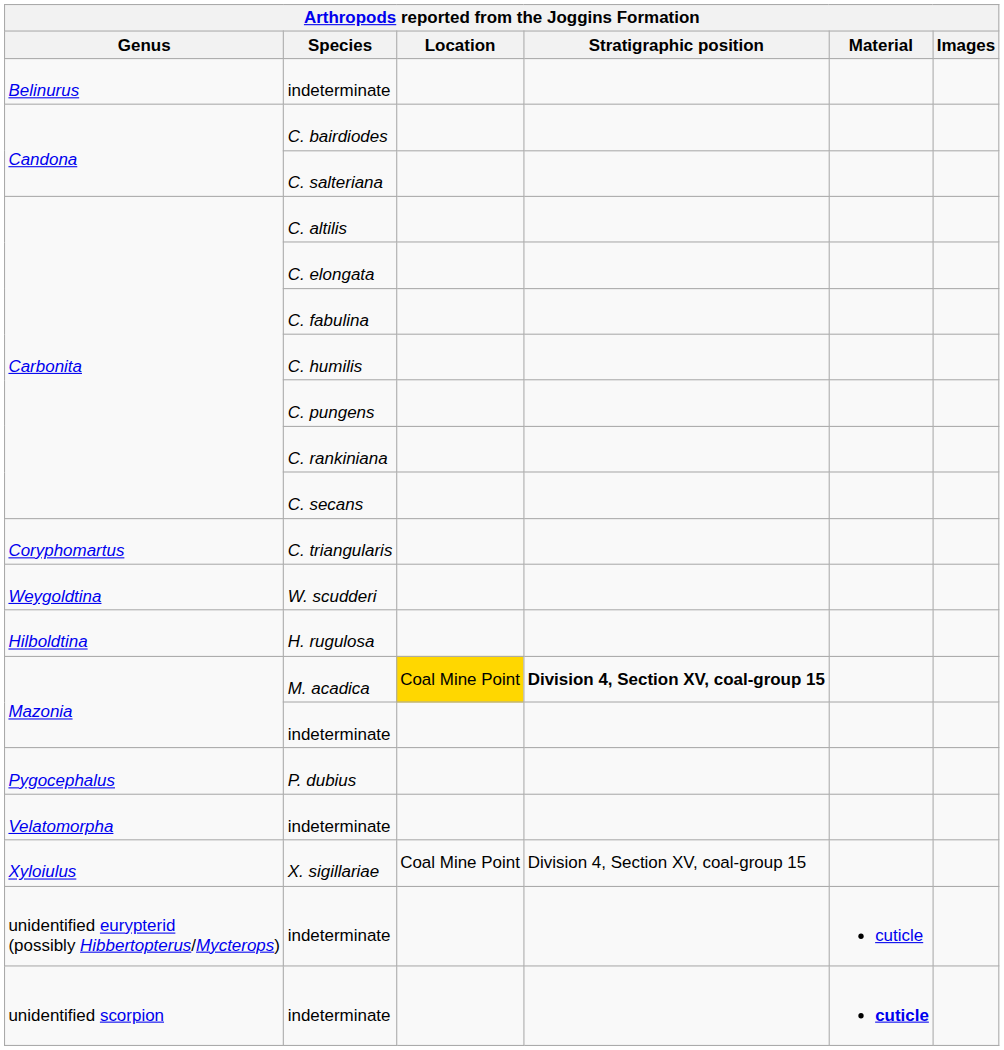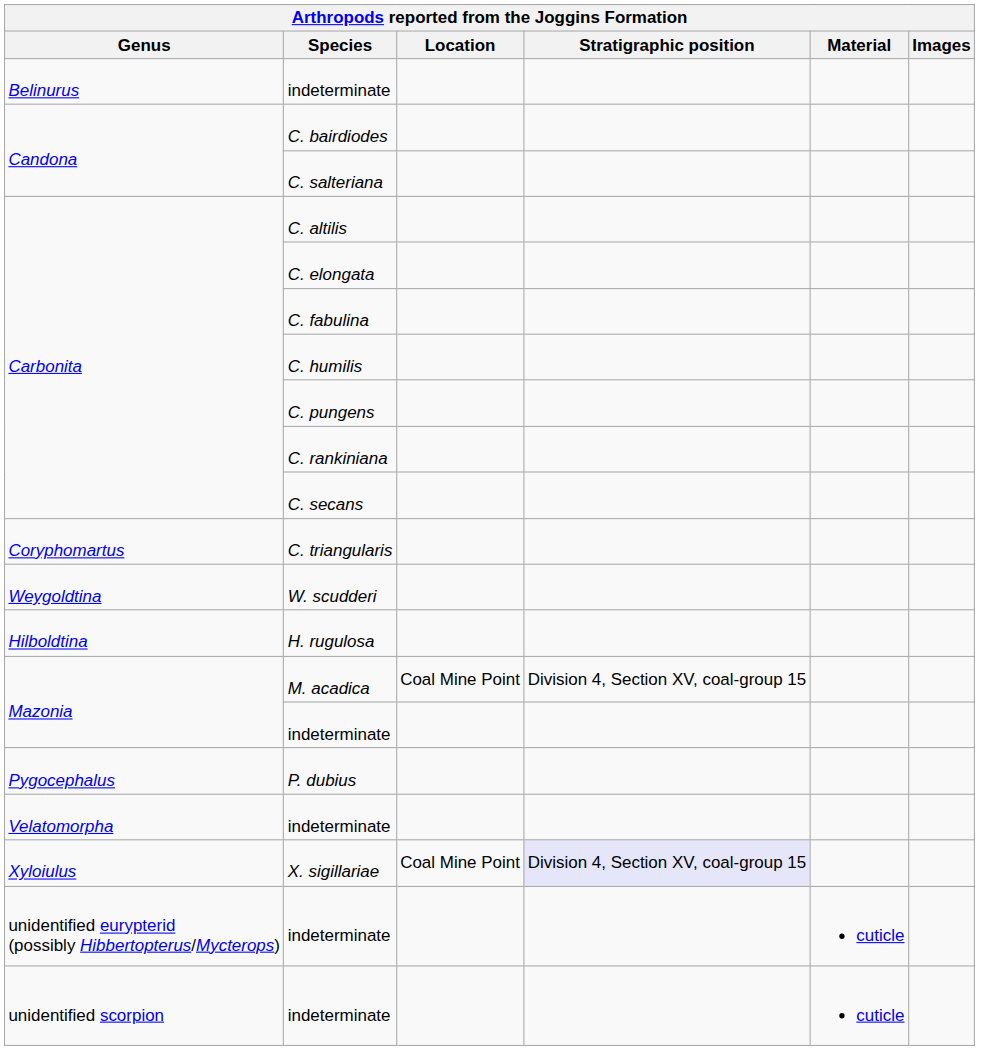(460, 678) gold background -> (460, 678) no background
(676, 678) bold -> (667, 678) normal
(667, 862) no background -> (667, 862) lavender background
(881, 1015) bold -> (859, 1015) normal
